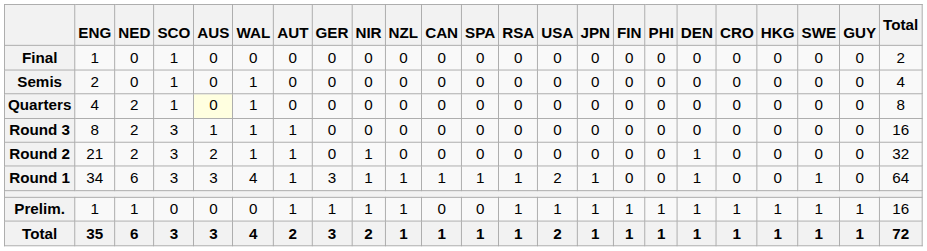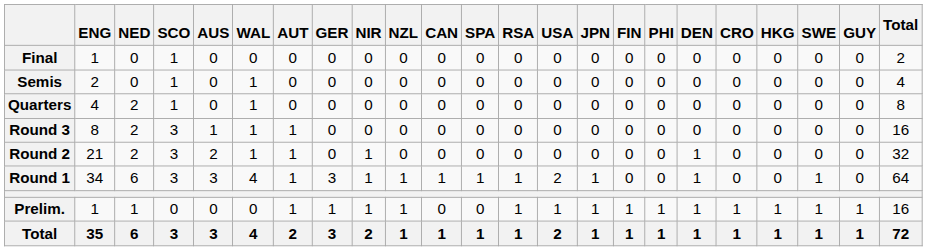(213, 105) lightyellow background -> (213, 105) no background
